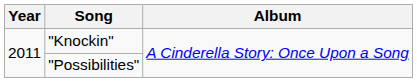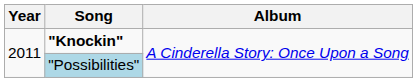(81, 41) normal -> (86, 41) bold
(94, 65) no background -> (94, 65) lightblue background
